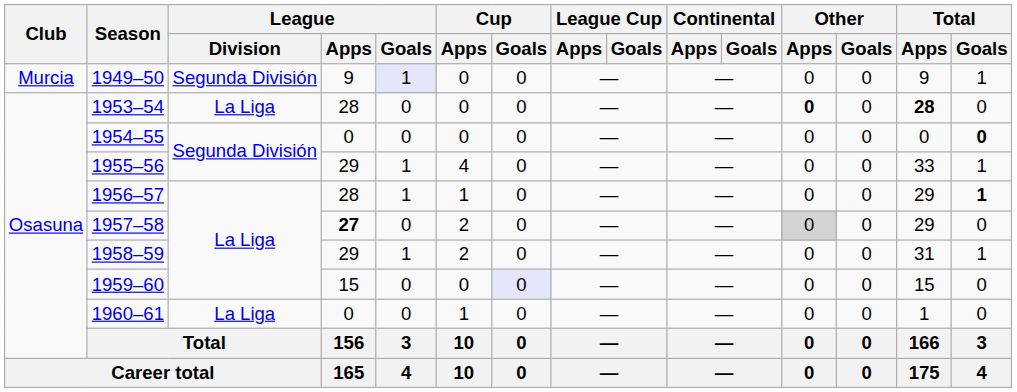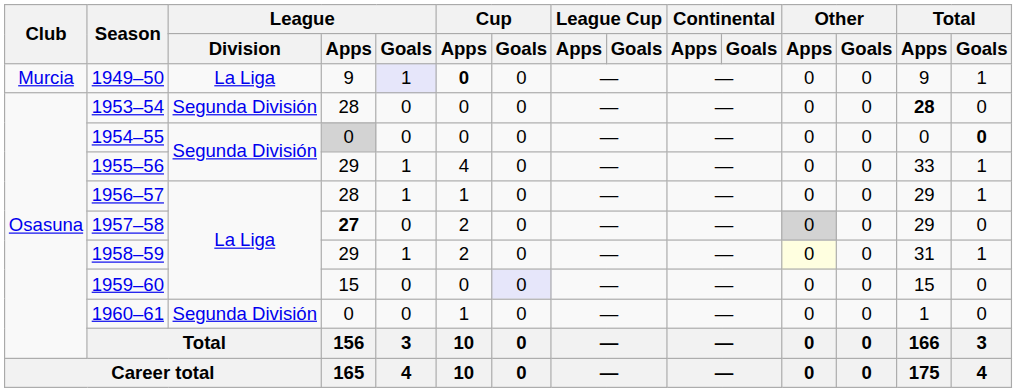(245, 78) Segunda División -> (245, 78) La Liga
(464, 78) normal -> (464, 78) bold
(245, 107) La Liga -> (245, 107) Segunda División
(809, 107) bold -> (809, 107) normal
(349, 136) no background -> (349, 136) lightgrey background
(982, 195) bold -> (982, 195) normal
(809, 254) no background -> (809, 254) lightyellow background
(245, 313) La Liga -> (245, 313) Segunda División
